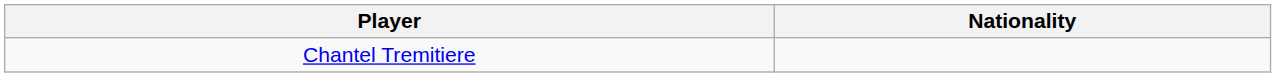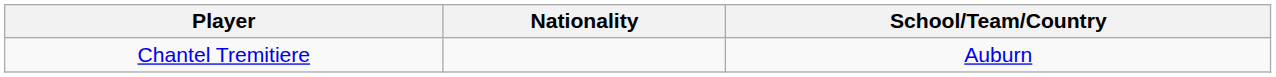+ column: (998, 21)
